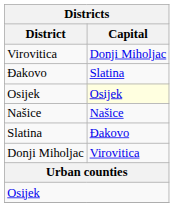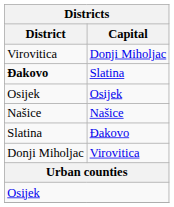(27, 73) normal -> (28, 73) bold
(106, 93) lightyellow background -> (106, 93) no background
